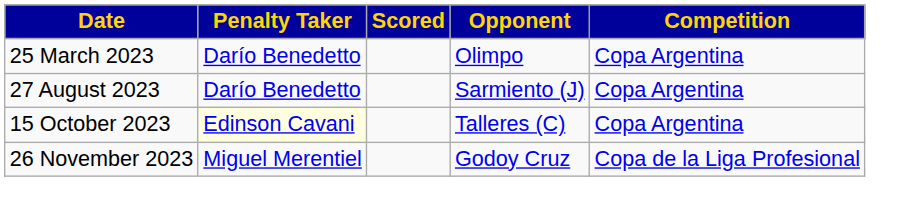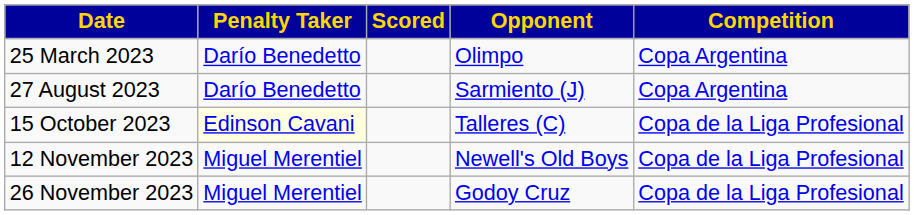(669, 124) Copa Argentina -> (771, 124) Copa de la Liga Profesional
+ row: (102, 158)
